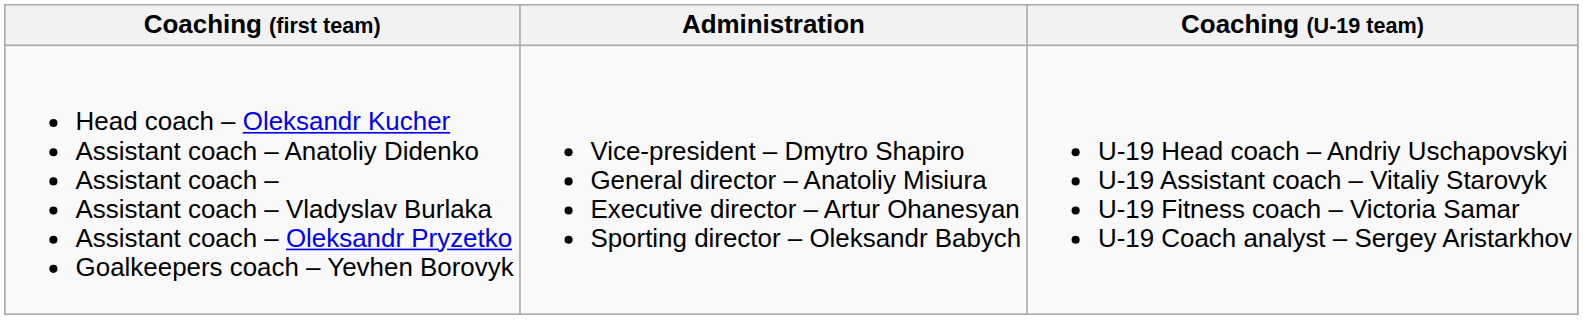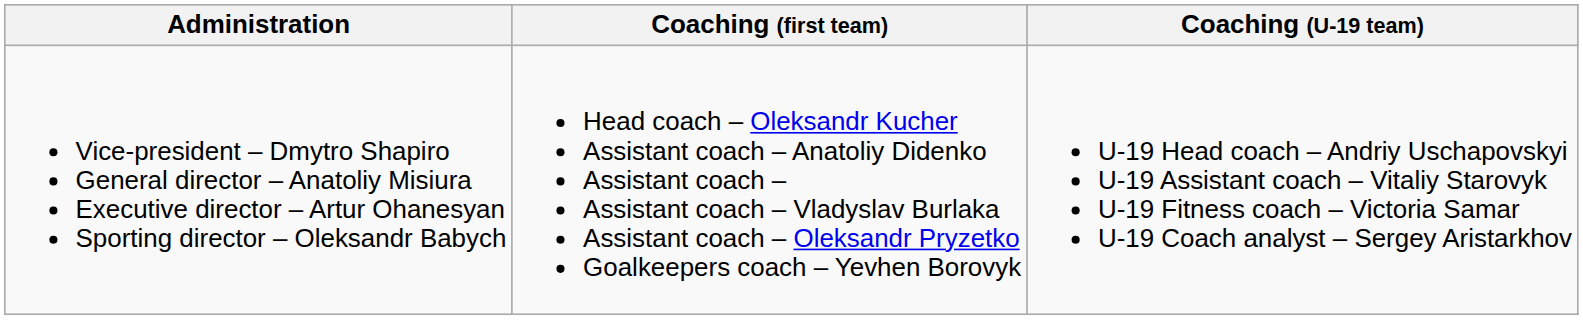columns swapped: (773, 25) <-> (262, 25)
